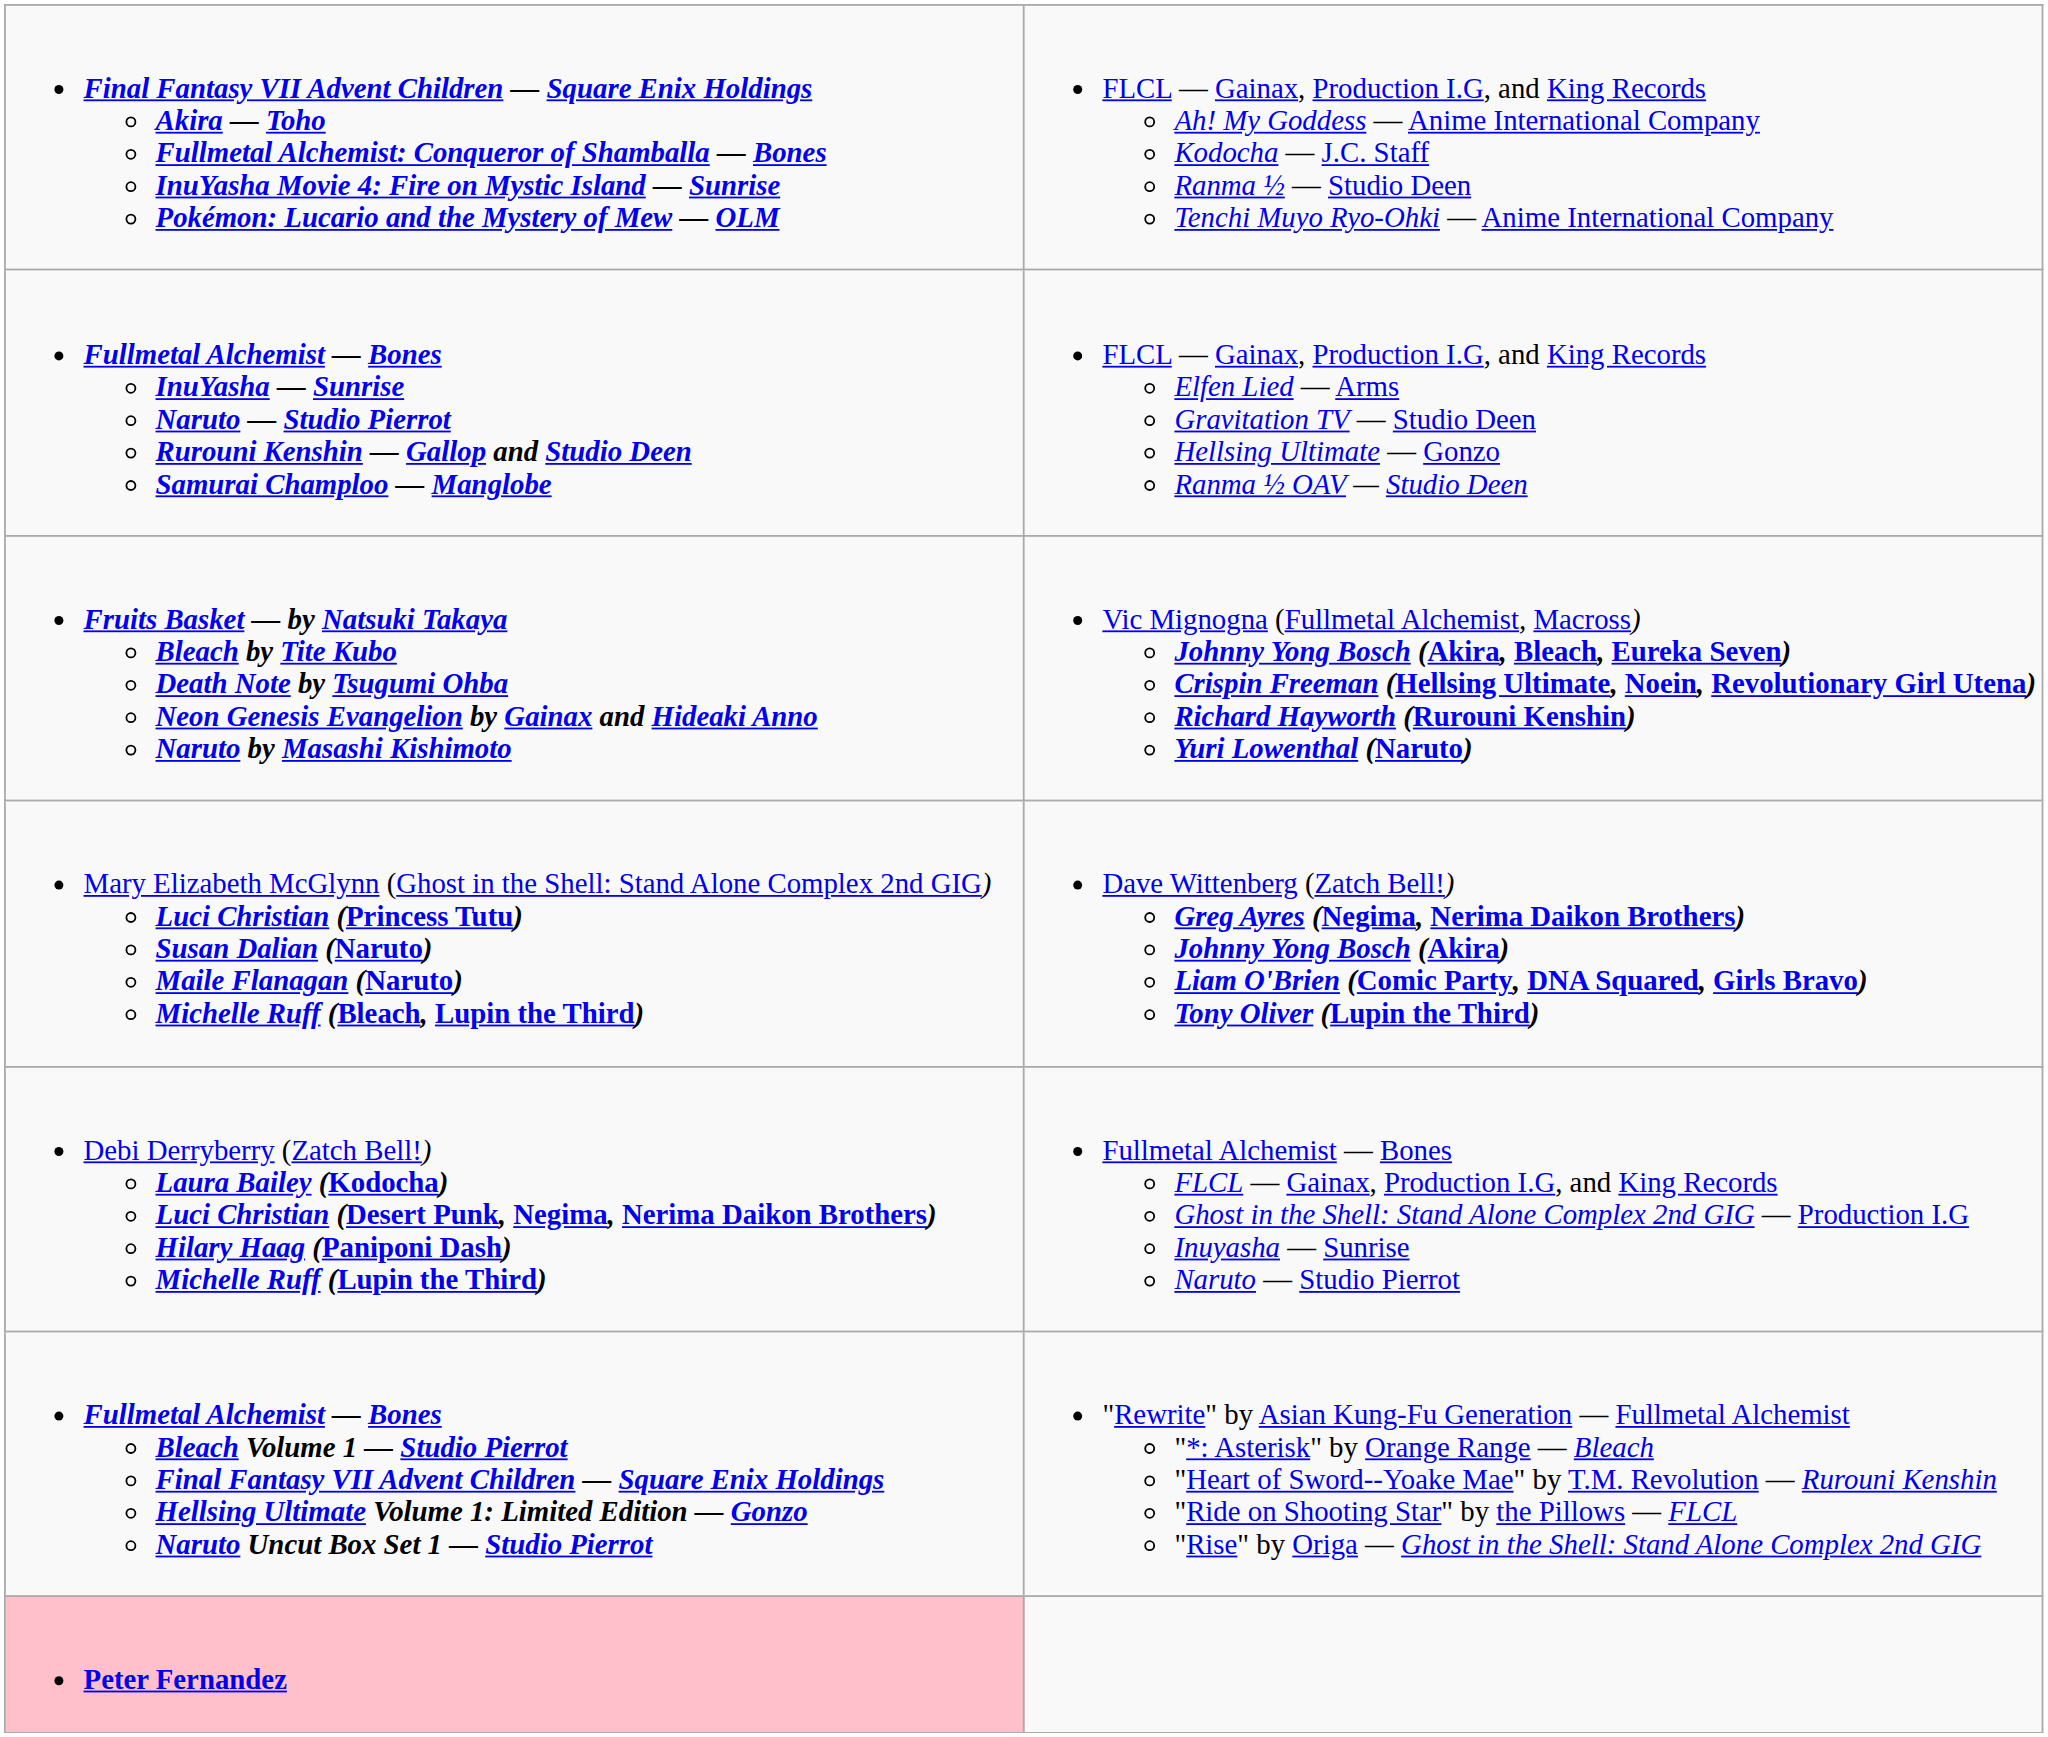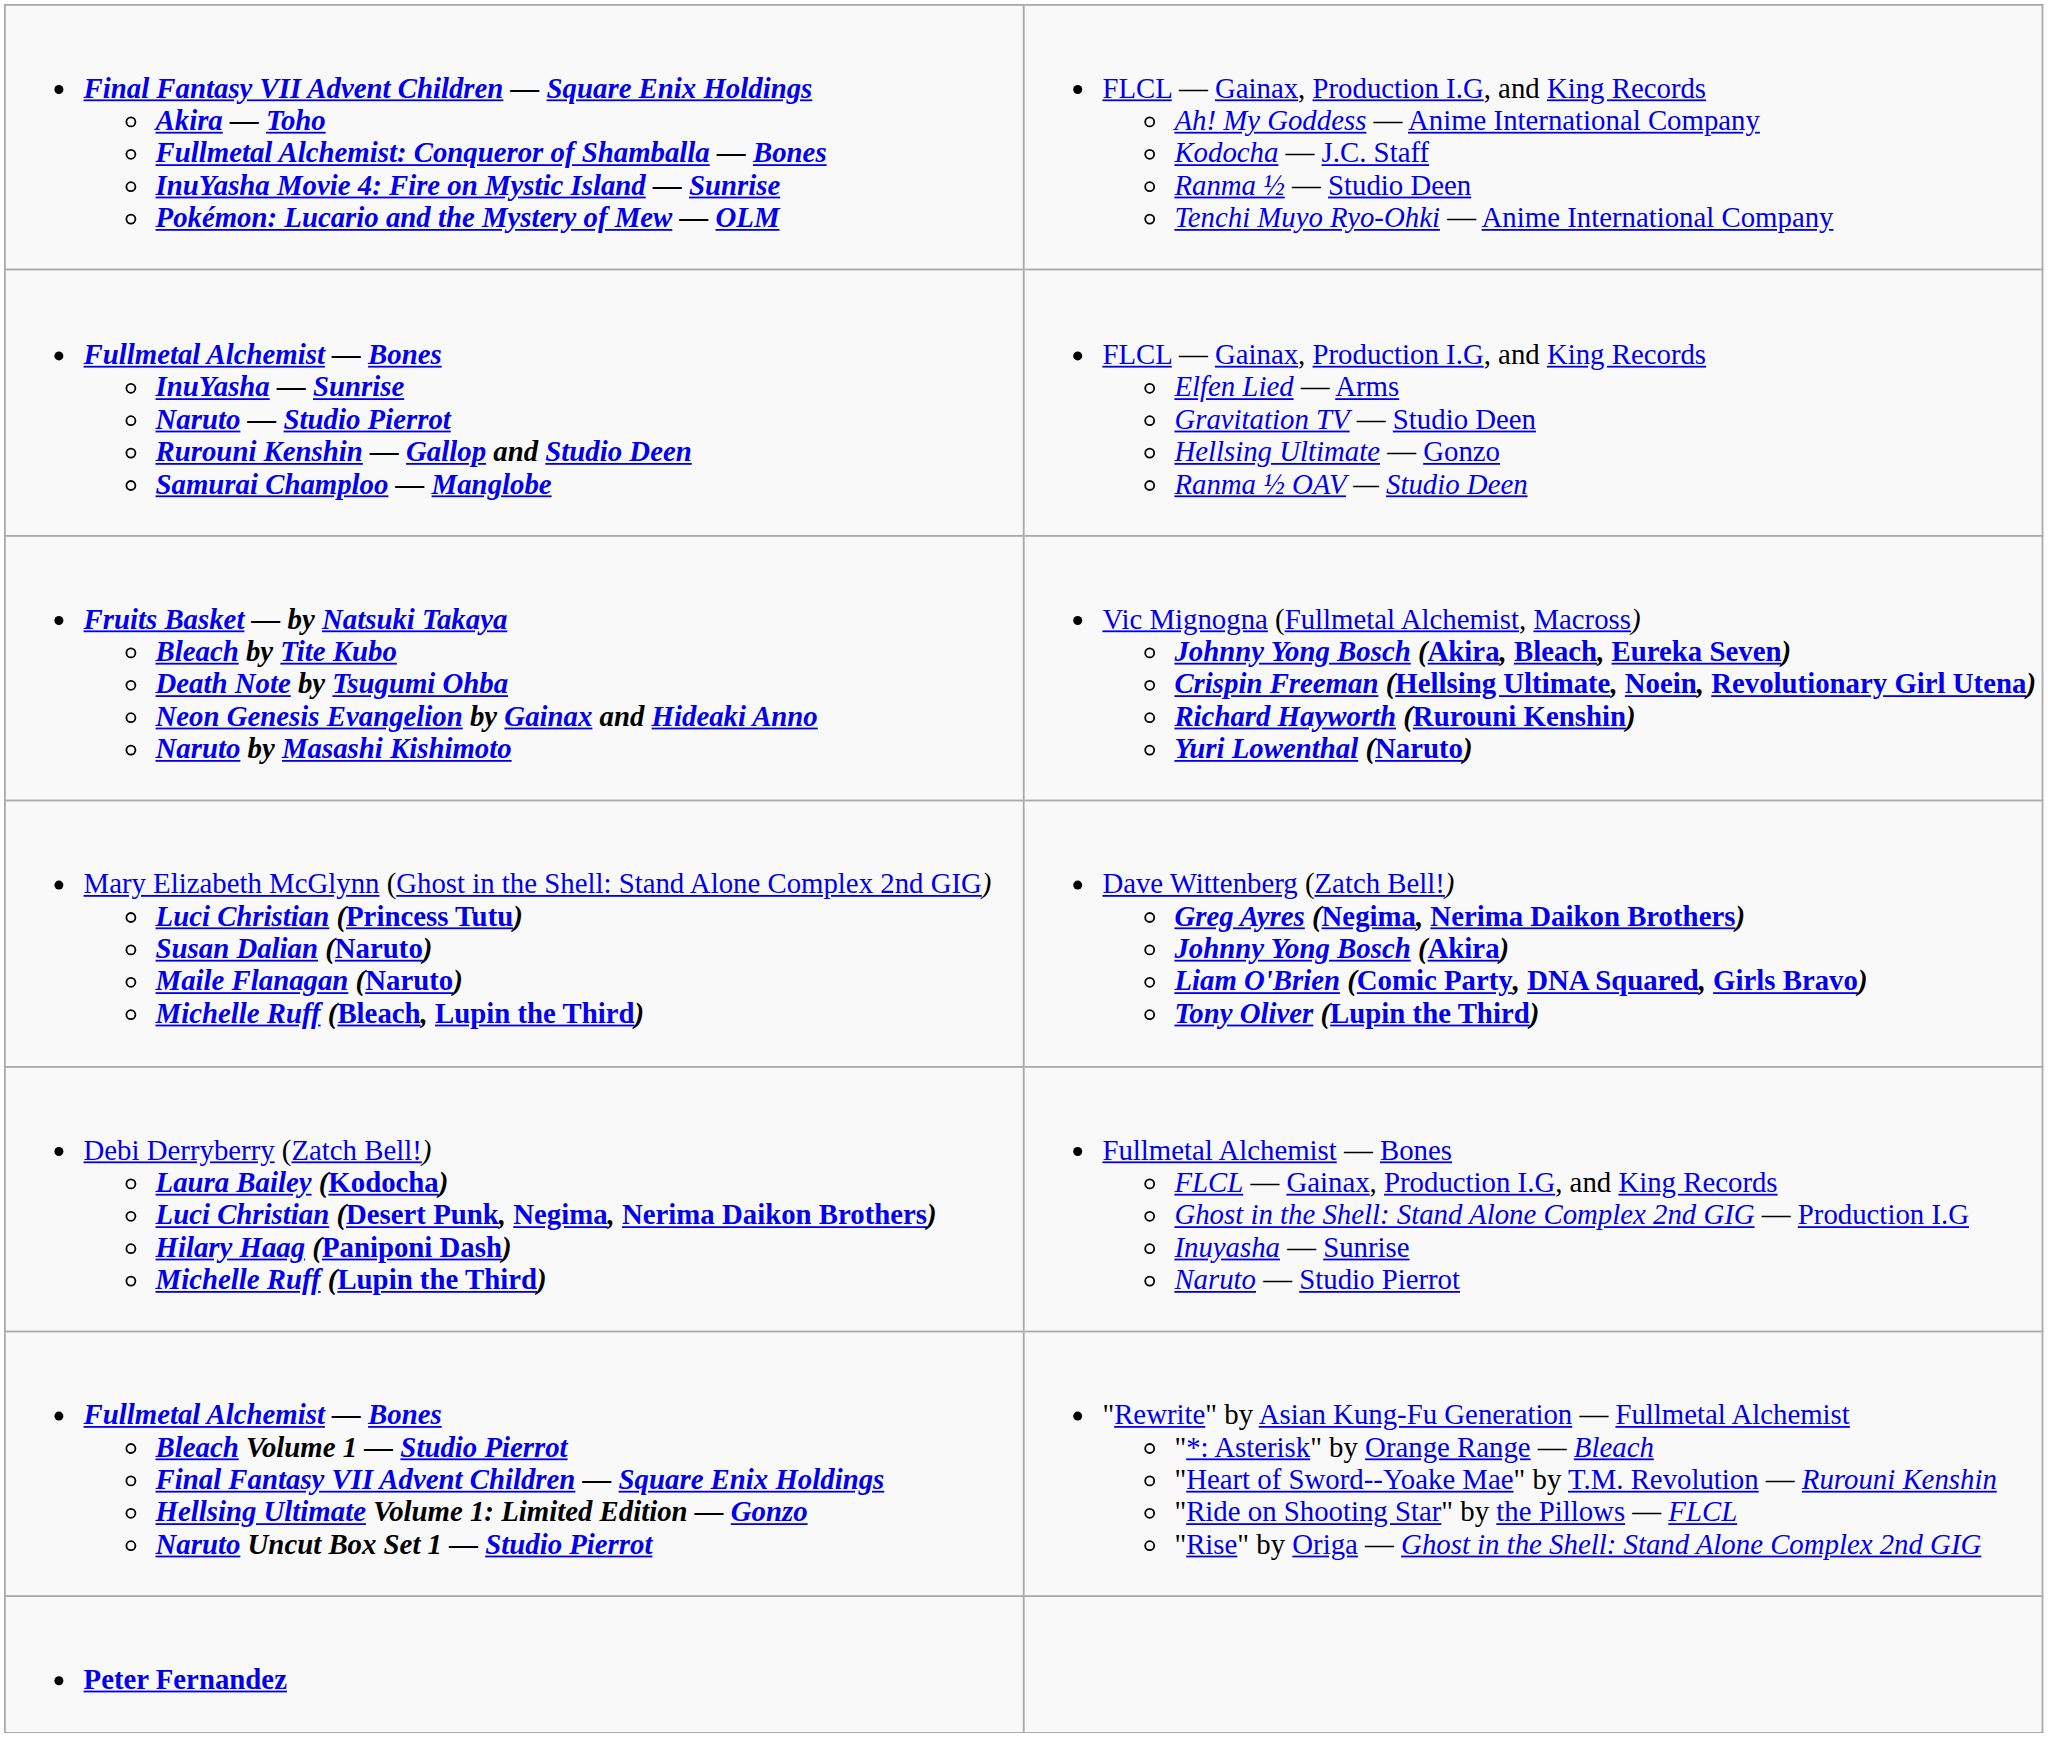(514, 1681) pink background -> (514, 1681) no background
